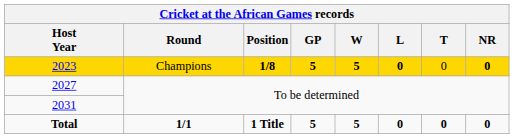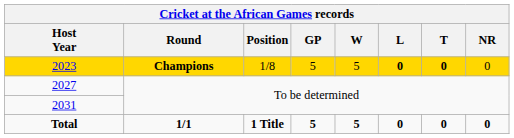(184, 66) normal -> (184, 66) bold
(267, 66) bold -> (267, 66) normal
(313, 66) bold -> (313, 66) normal
(356, 66) bold -> (356, 66) normal
(444, 66) normal -> (444, 66) bold
(487, 66) bold -> (487, 66) normal
